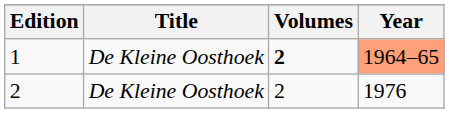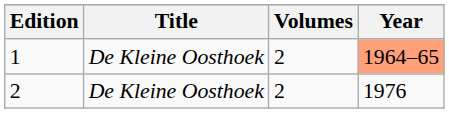(279, 56) bold -> (279, 56) normal
